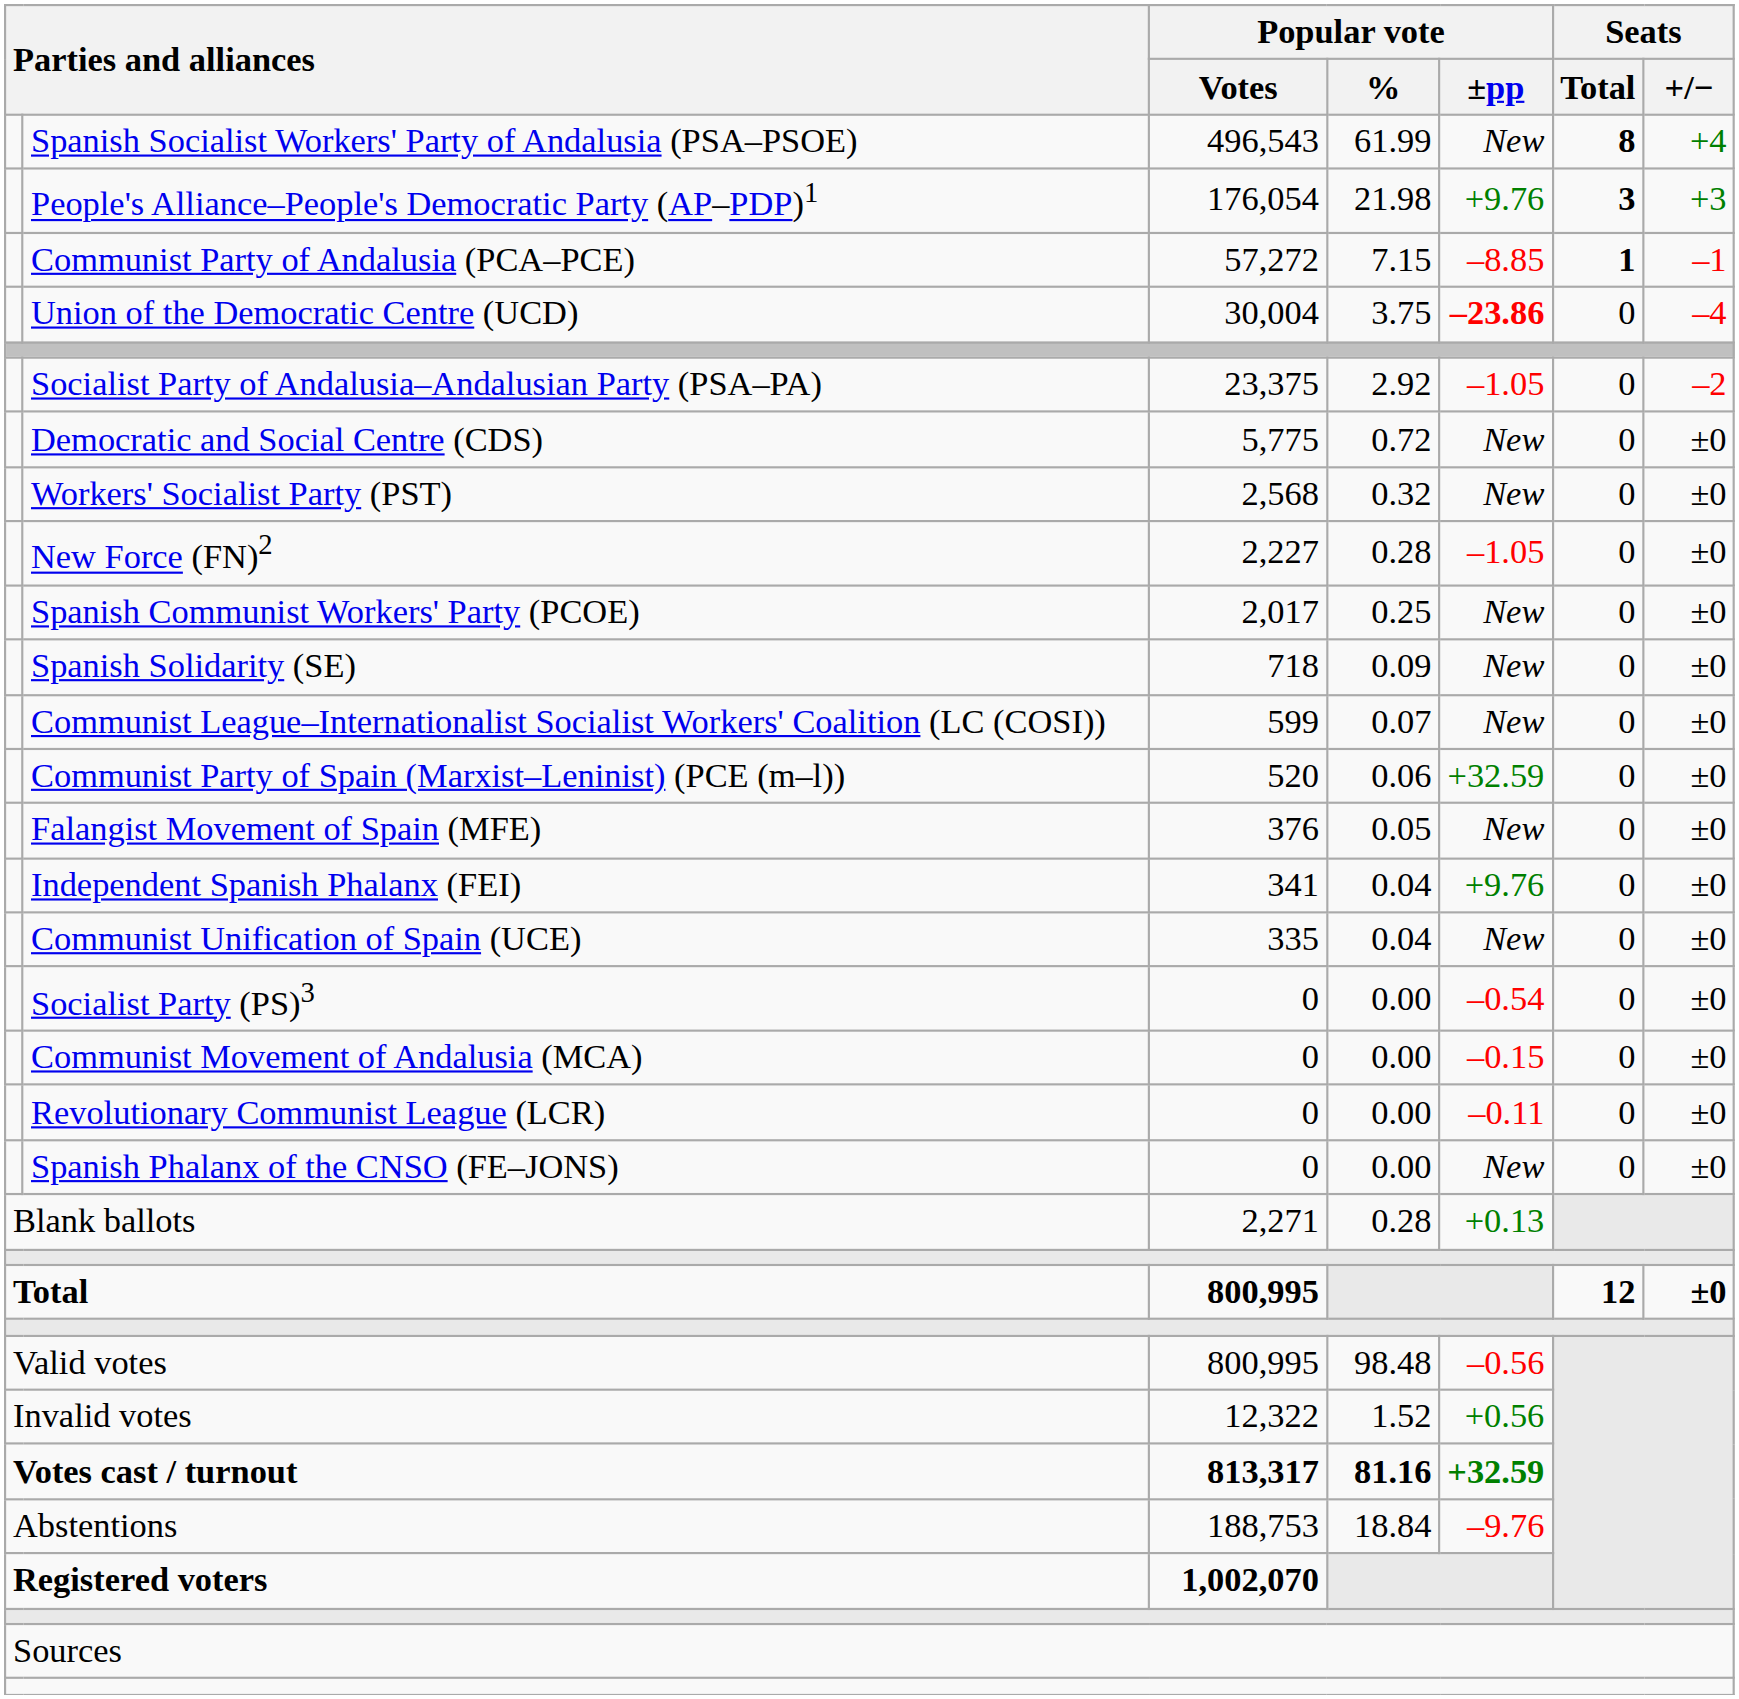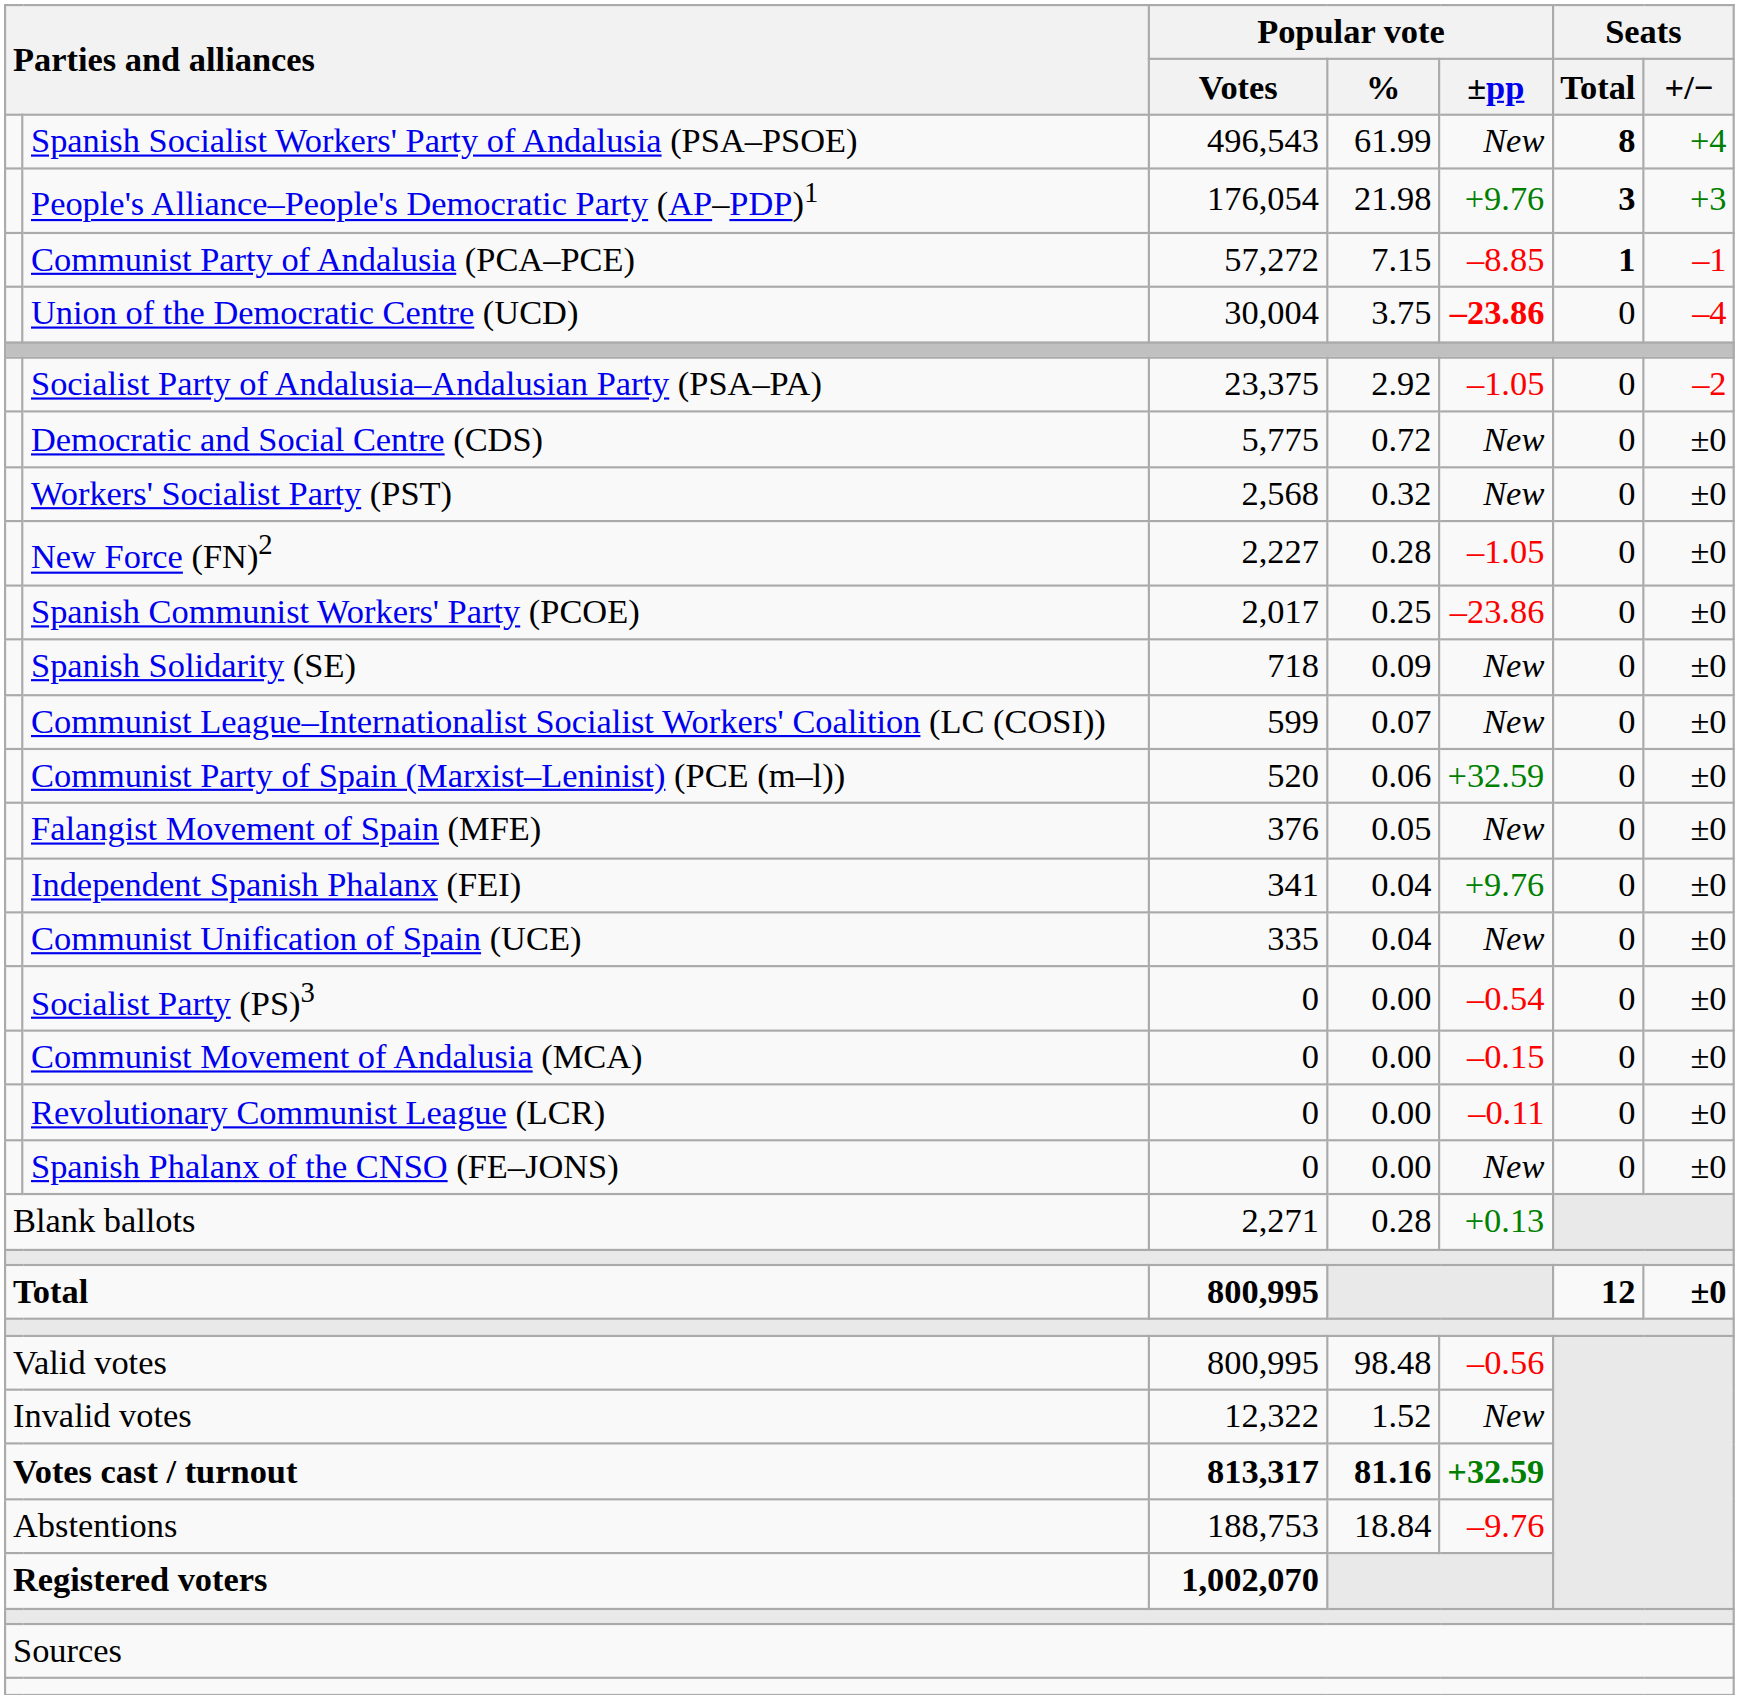(1514, 611) New -> (1497, 611) –23.86
(1505, 1416) +0.56 -> (1514, 1416) New
